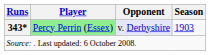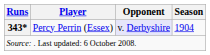(73, 27) lightgreen background -> (73, 27) no background
(184, 27) 1903 -> (184, 27) 1904
